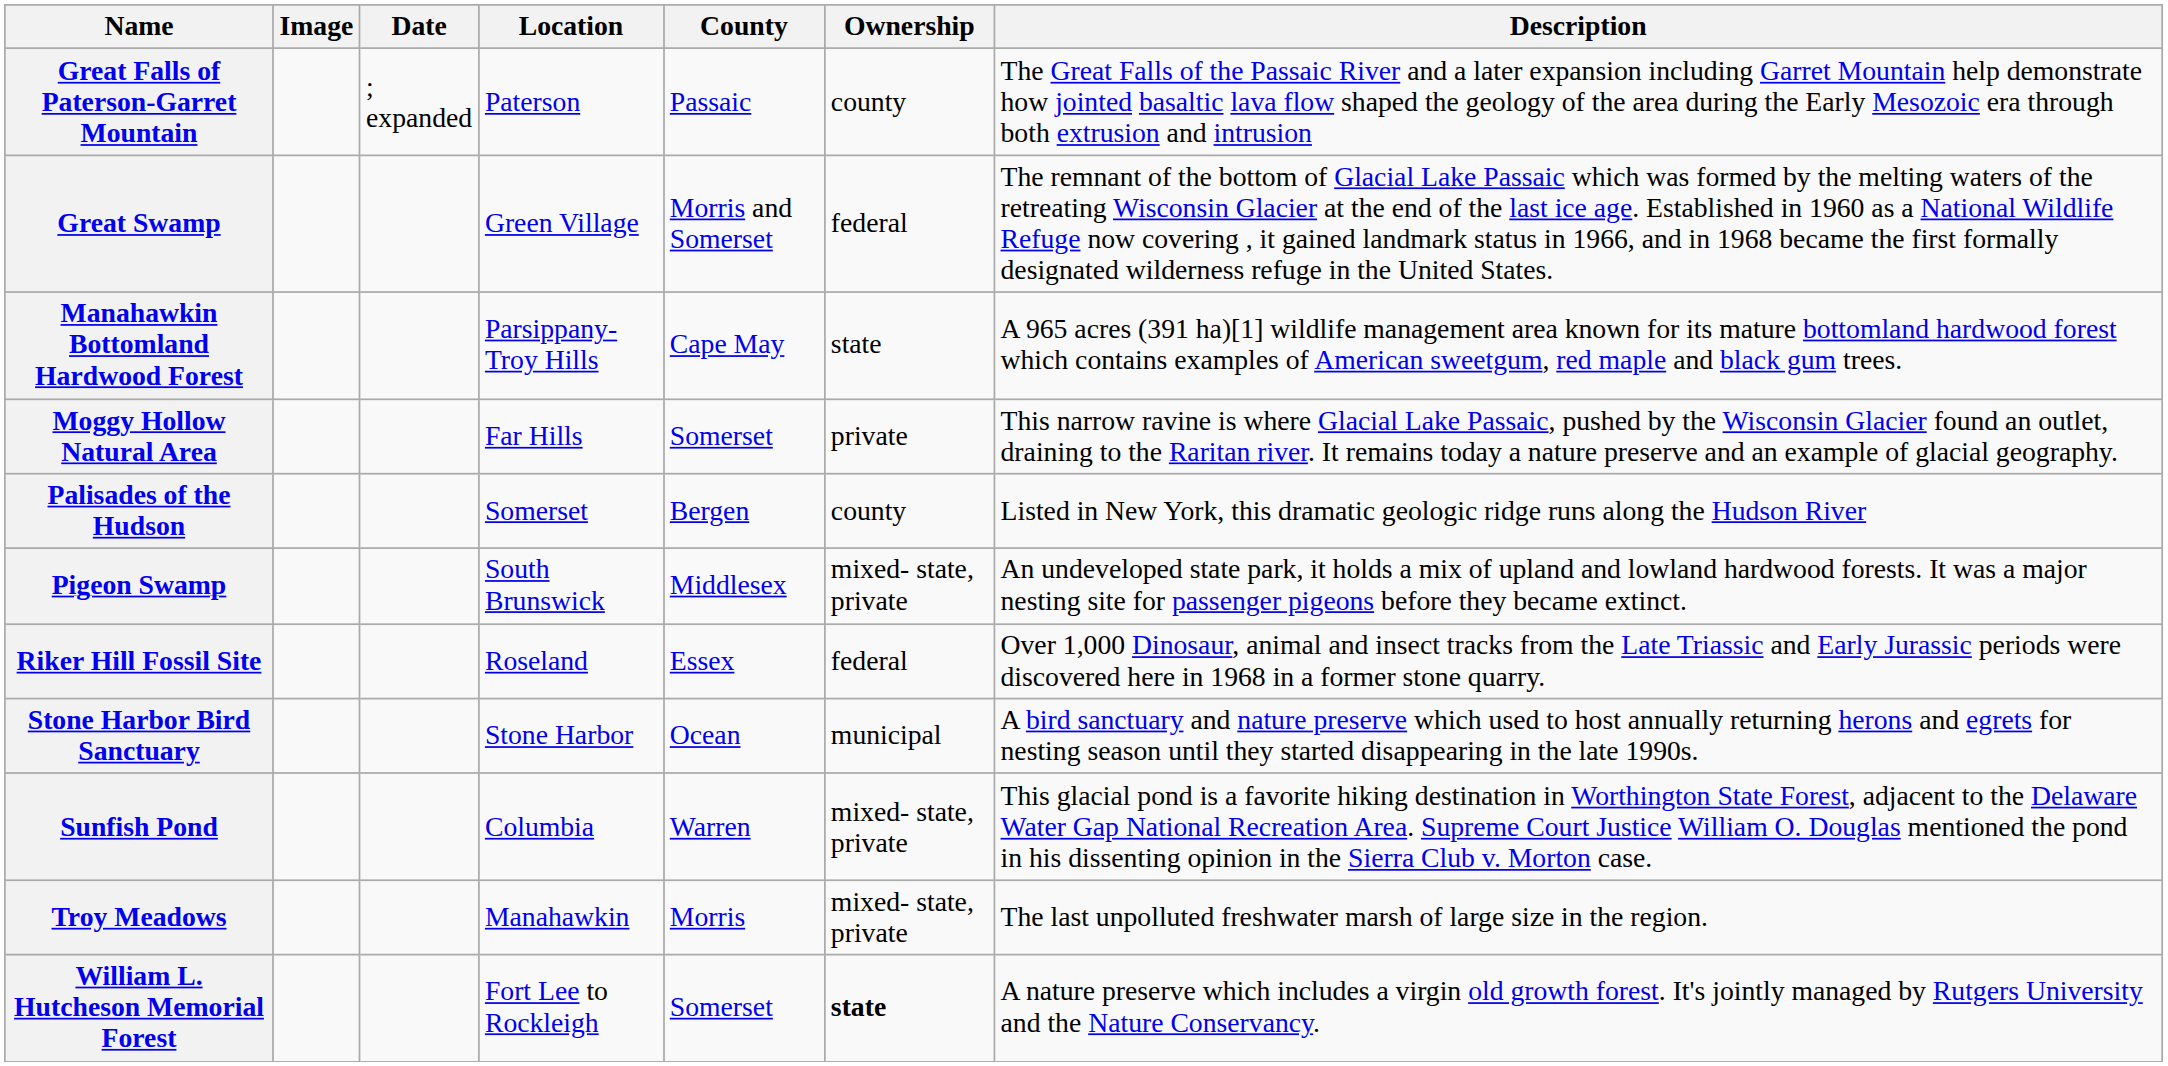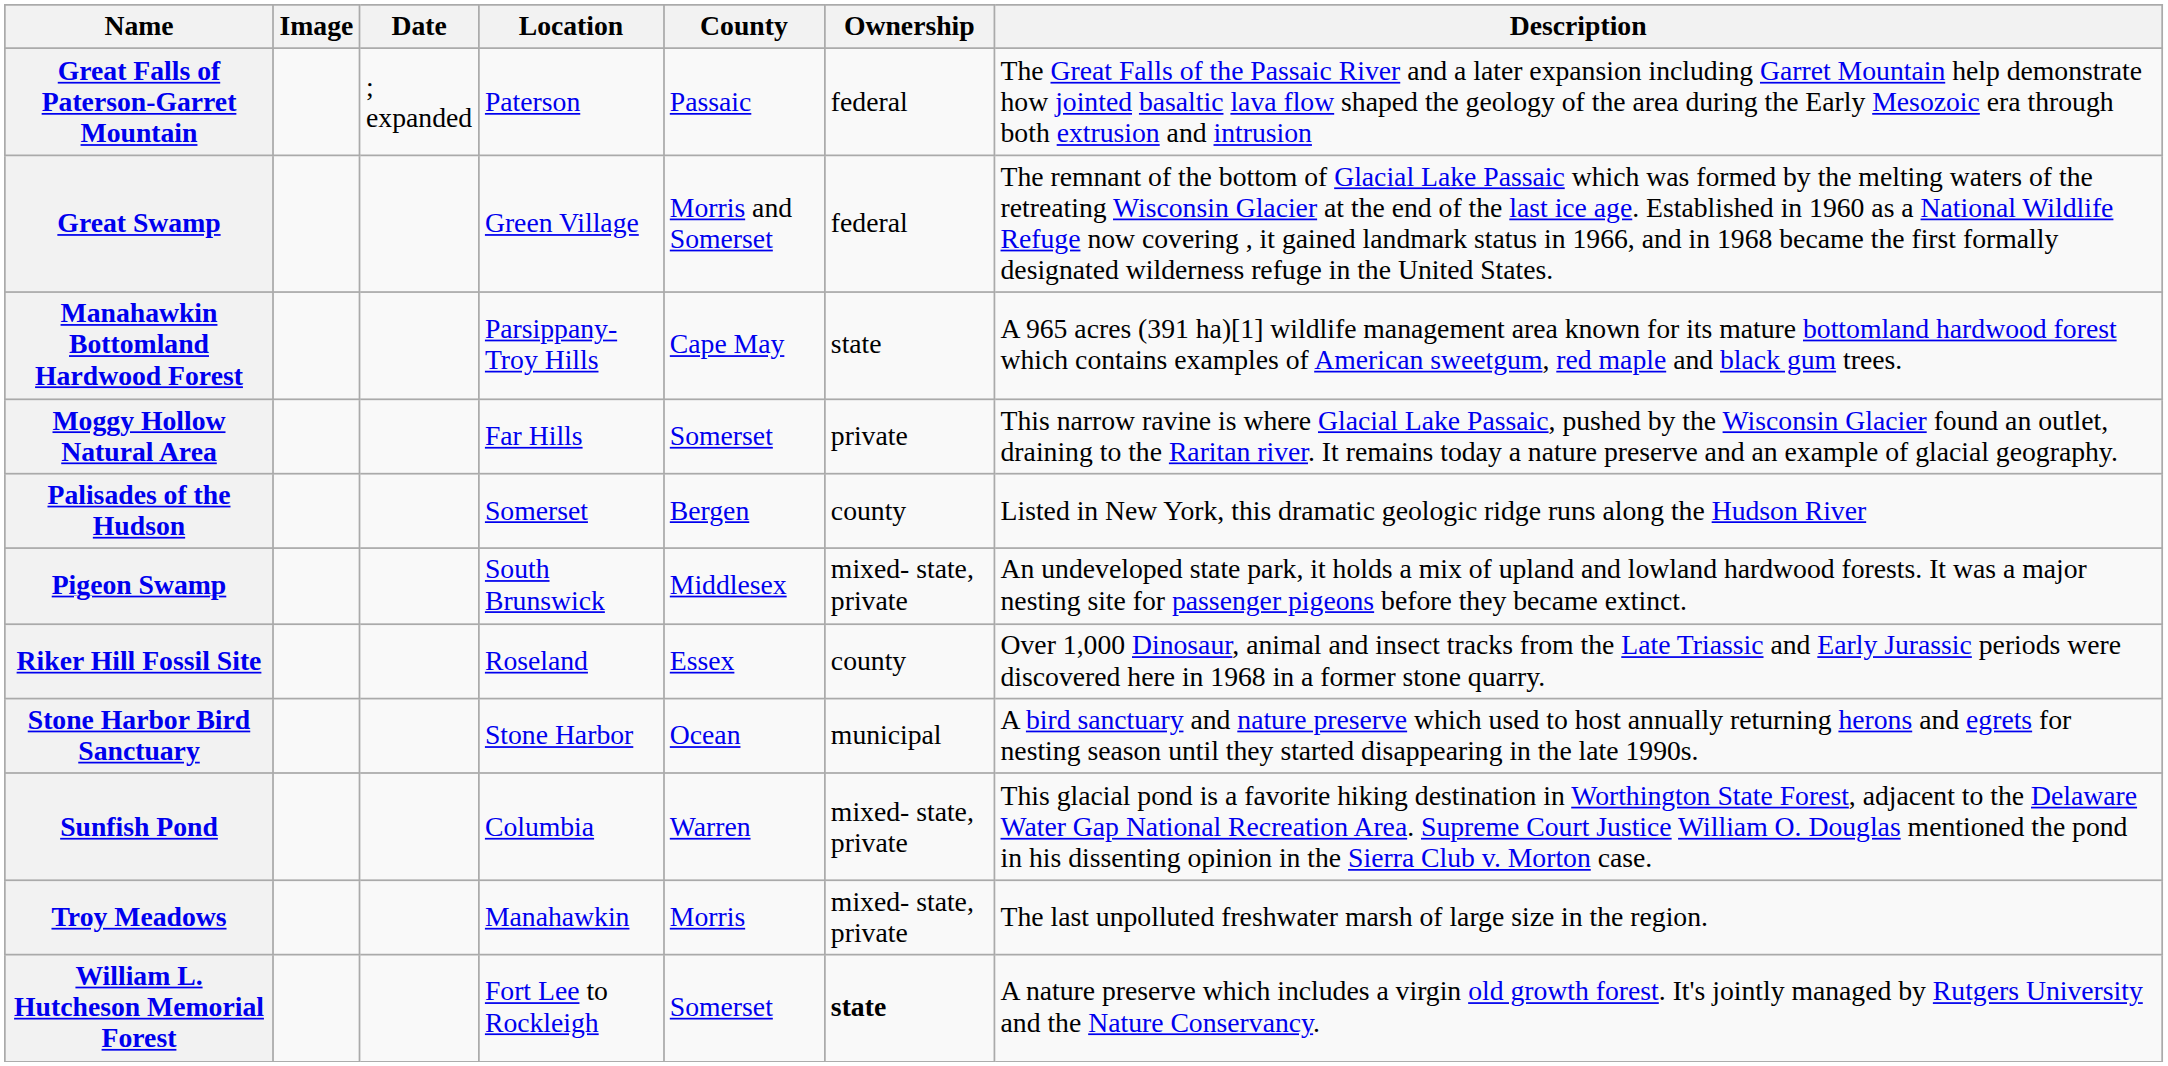(869, 101) county -> (869, 101) federal
(869, 660) federal -> (869, 660) county
